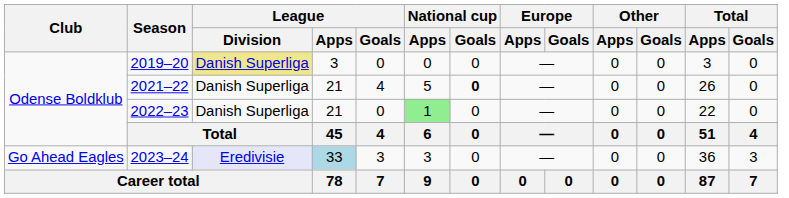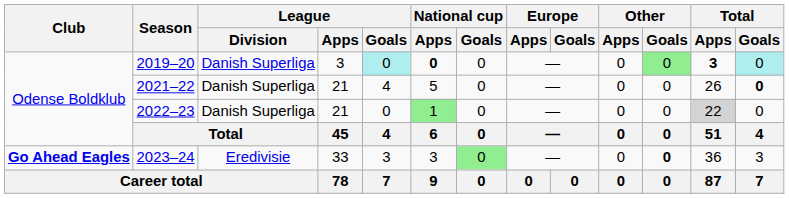(252, 63) khaki background -> (258, 63) no background
(380, 63) no background -> (386, 63) paleturquoise background
(427, 63) normal -> (433, 63) bold
(661, 63) no background -> (667, 63) lightgreen background
(707, 63) normal -> (713, 63) bold
(753, 63) no background -> (759, 63) paleturquoise background
(475, 87) bold -> (481, 87) normal
(753, 87) normal -> (759, 87) bold
(707, 110) no background -> (713, 110) lightgrey background
(66, 157) normal -> (69, 157) bold
(252, 157) lavender background -> (258, 157) no background
(334, 157) lightblue background -> (340, 157) no background
(475, 157) no background -> (481, 157) lightgreen background
(661, 157) normal -> (667, 157) bold
